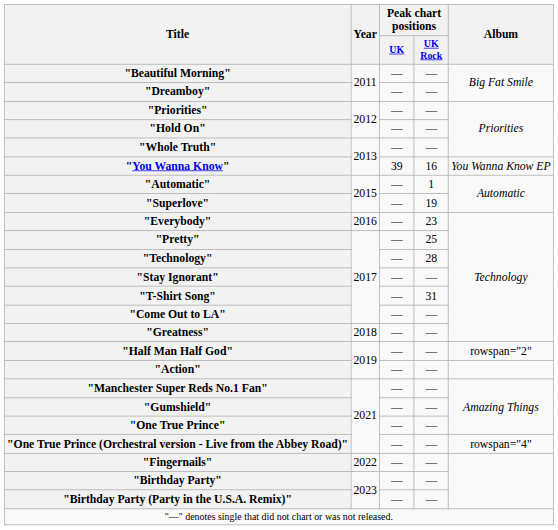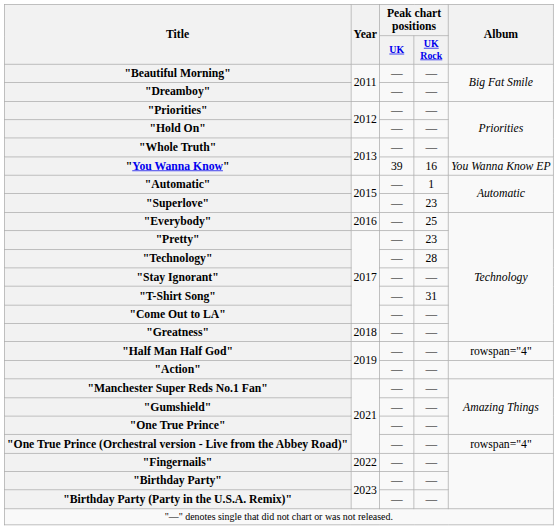(431, 203) 19 -> (431, 203) 23
(431, 221) 23 -> (431, 221) 25
(431, 240) 25 -> (431, 240) 23
(501, 351) rowspan="2" -> (501, 351) rowspan="4"
